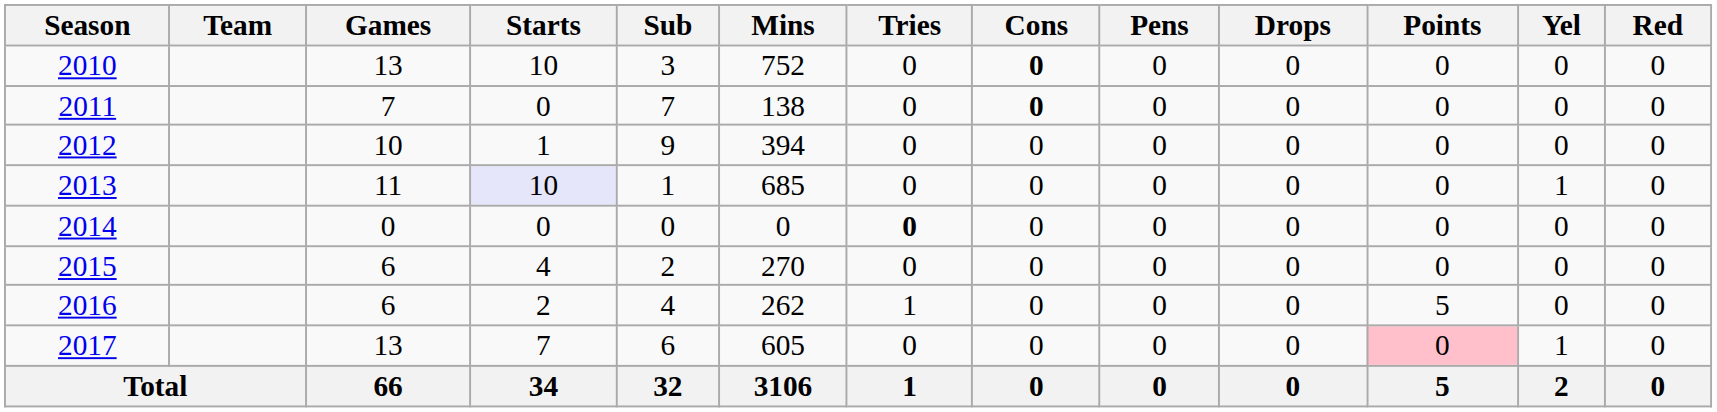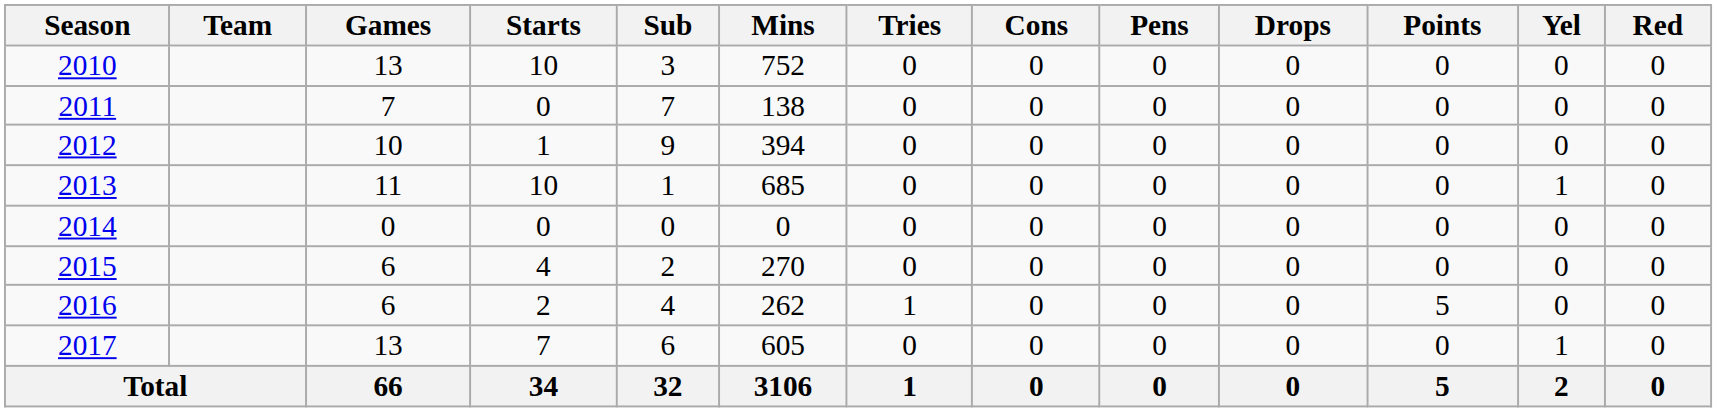(1036, 65) bold -> (1036, 65) normal
(1036, 105) bold -> (1036, 105) normal
(543, 185) lavender background -> (543, 185) no background
(910, 225) bold -> (910, 225) normal
(1442, 345) pink background -> (1442, 345) no background
